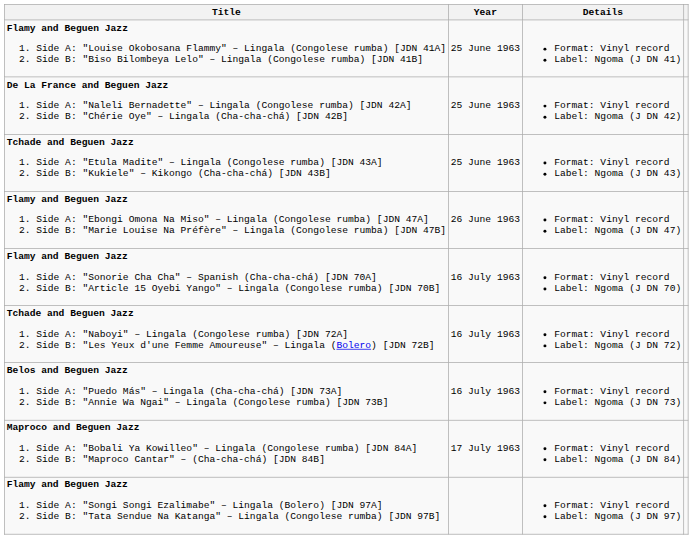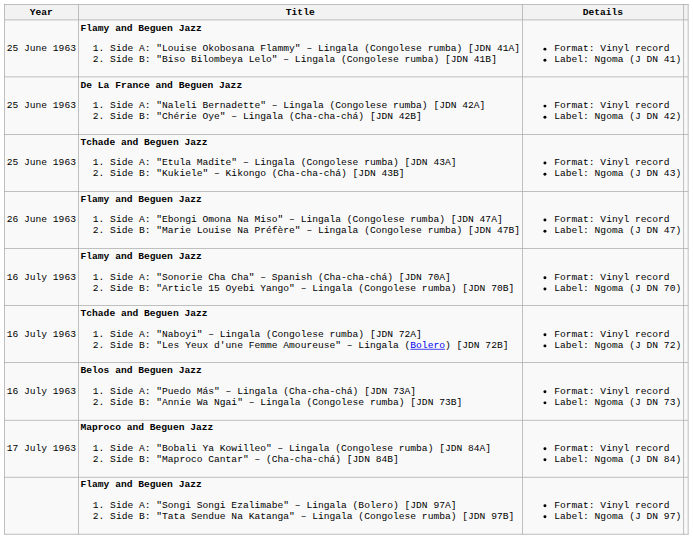columns swapped: (485, 12) <-> (226, 12)
